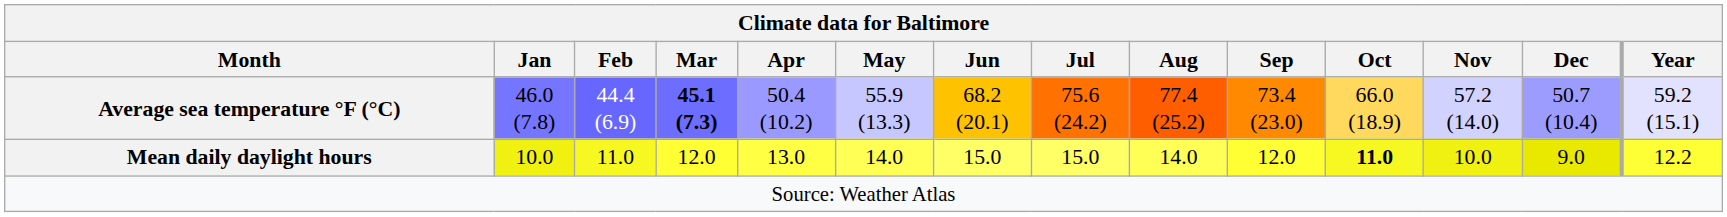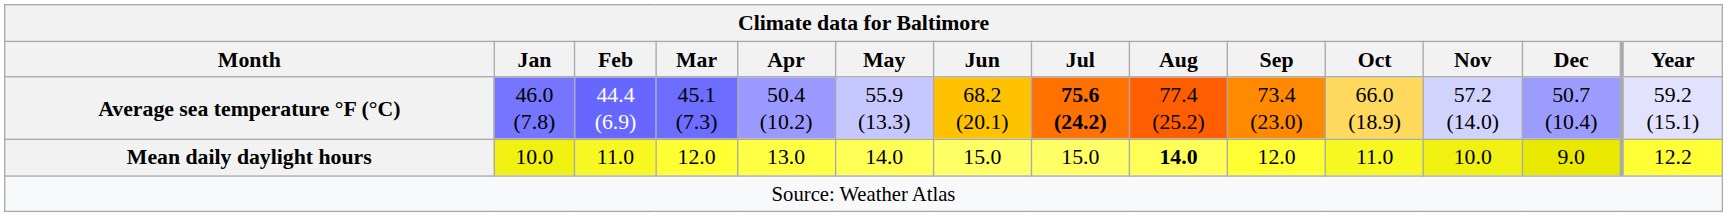(697, 108) bold -> (697, 108) normal
(1080, 108) normal -> (1080, 108) bold
(1178, 157) normal -> (1178, 157) bold
(1375, 157) bold -> (1375, 157) normal
